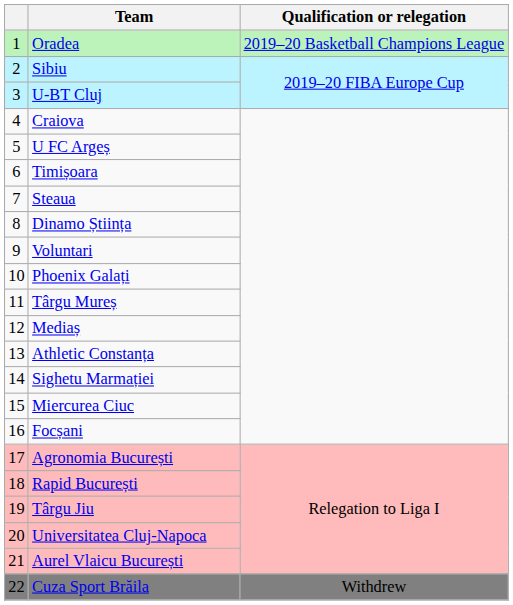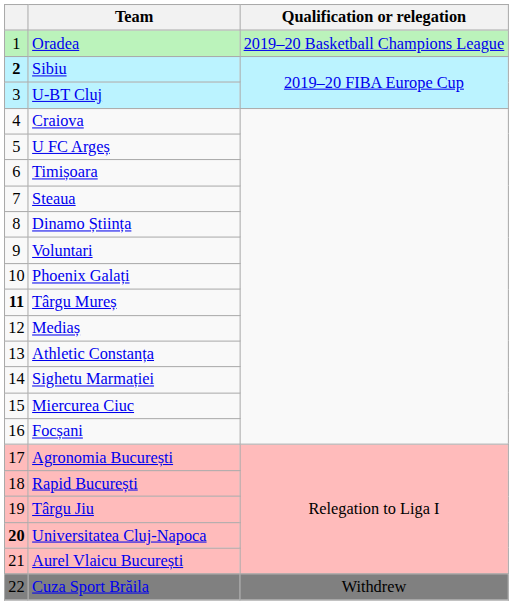(16, 69) normal -> (16, 69) bold
(16, 302) normal -> (16, 302) bold
(16, 535) normal -> (16, 535) bold
